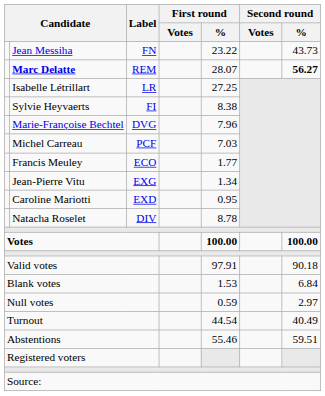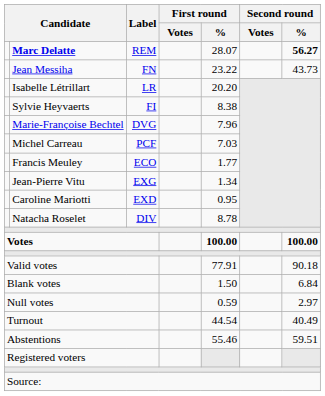rows swapped: (44, 69) <-> (42, 51)
(224, 88) 27.25 -> (224, 88) 20.20
(224, 265) 97.91 -> (224, 265) 77.91
(227, 284) 1.53 -> (227, 284) 1.50
